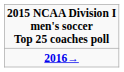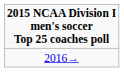(62, 57) bold -> (62, 57) normal
